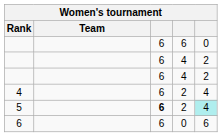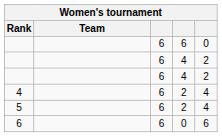(162, 108) bold -> (162, 108) normal
(206, 108) paleturquoise background -> (206, 108) no background
